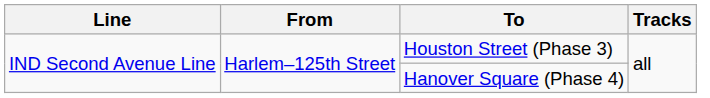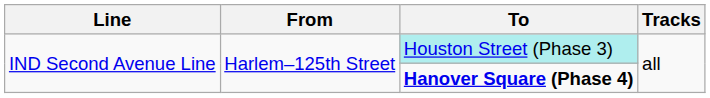(508, 49) no background -> (508, 49) paleturquoise background
(514, 78) normal -> (519, 78) bold
